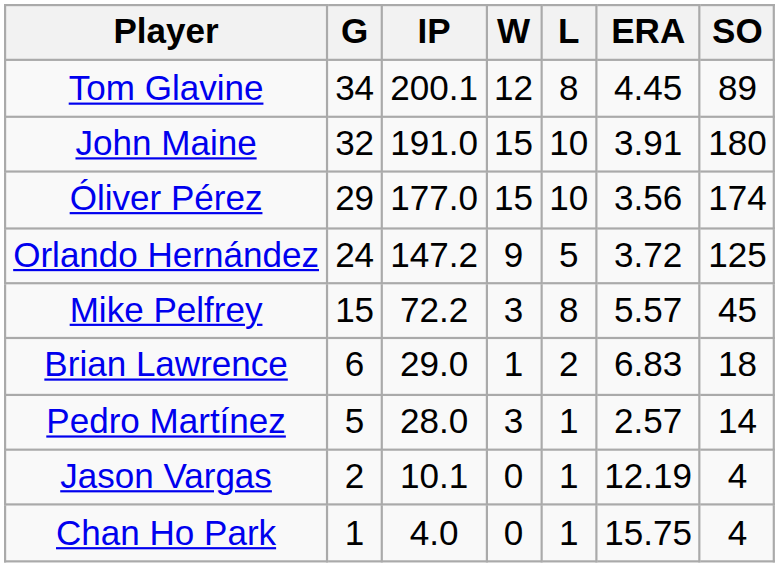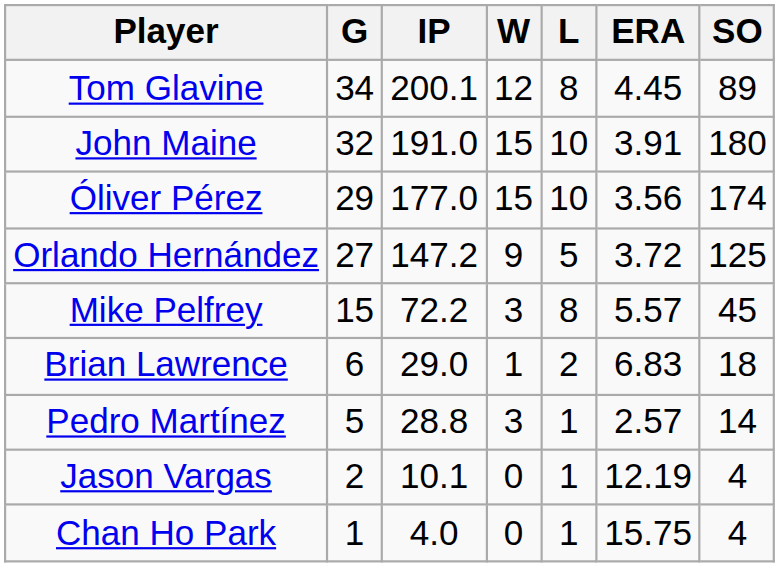(355, 254) 24 -> (355, 254) 27
(434, 421) 28.0 -> (434, 421) 28.8
